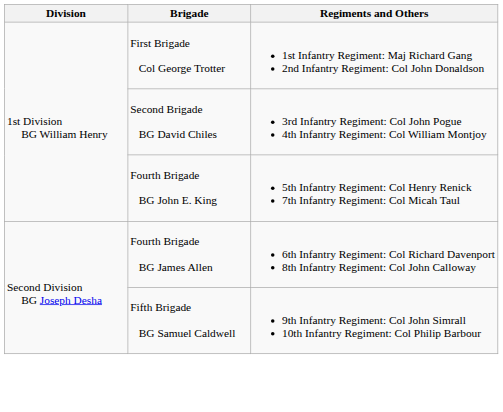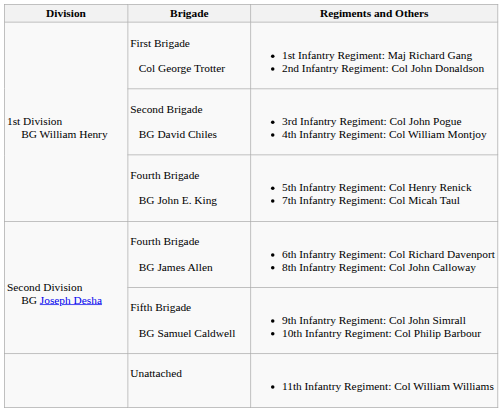+ row: (156, 374)
